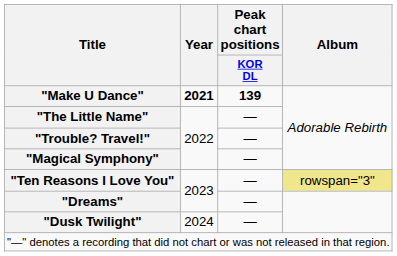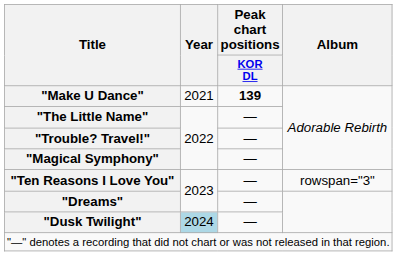(199, 96) bold -> (199, 96) normal
(337, 180) khaki background -> (337, 180) no background
(199, 222) no background -> (199, 222) lightblue background
